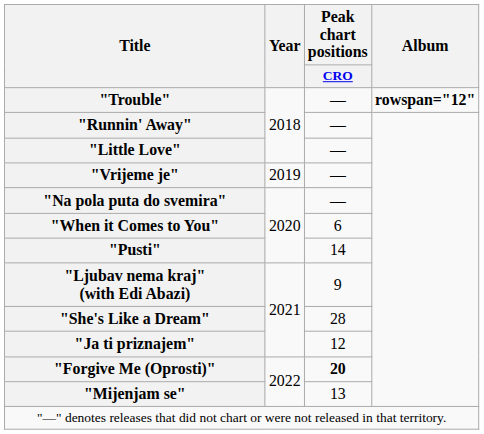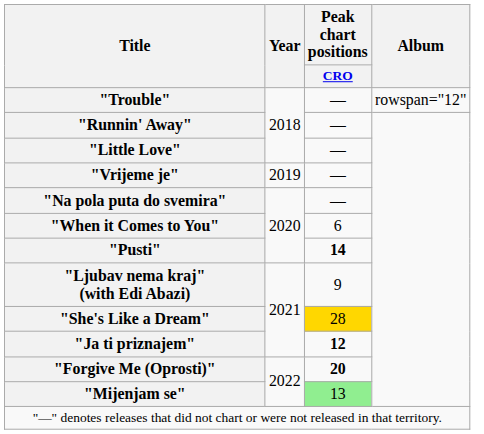(425, 100) bold -> (421, 100) normal
(338, 250) normal -> (338, 250) bold
(338, 318) no background -> (338, 318) gold background
(338, 343) normal -> (338, 343) bold
(338, 394) no background -> (338, 394) lightgreen background
